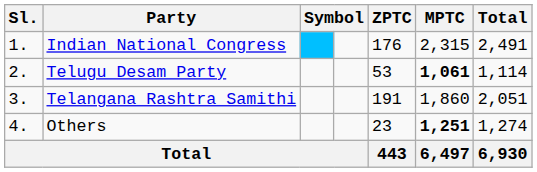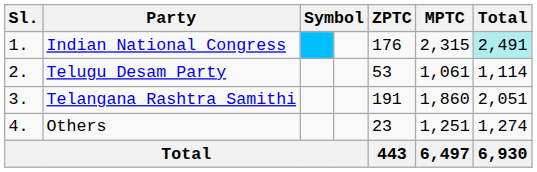(503, 45) no background -> (503, 45) paleturquoise background
(445, 72) bold -> (445, 72) normal
(445, 127) bold -> (445, 127) normal
